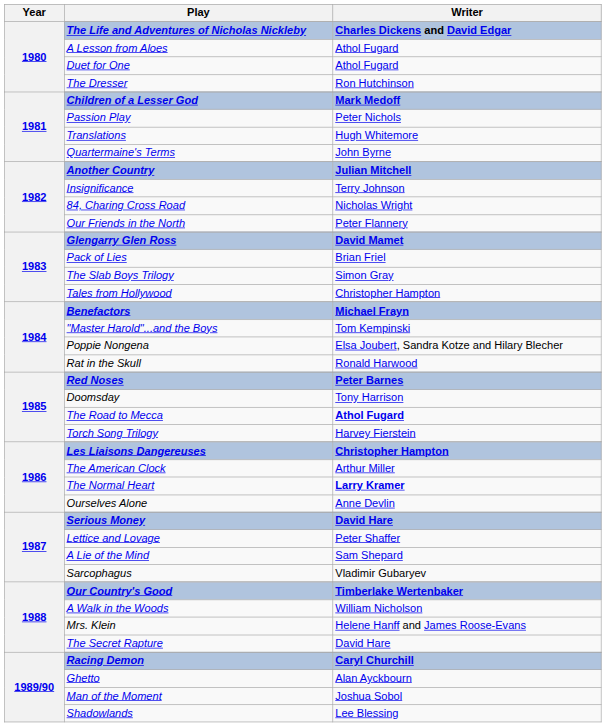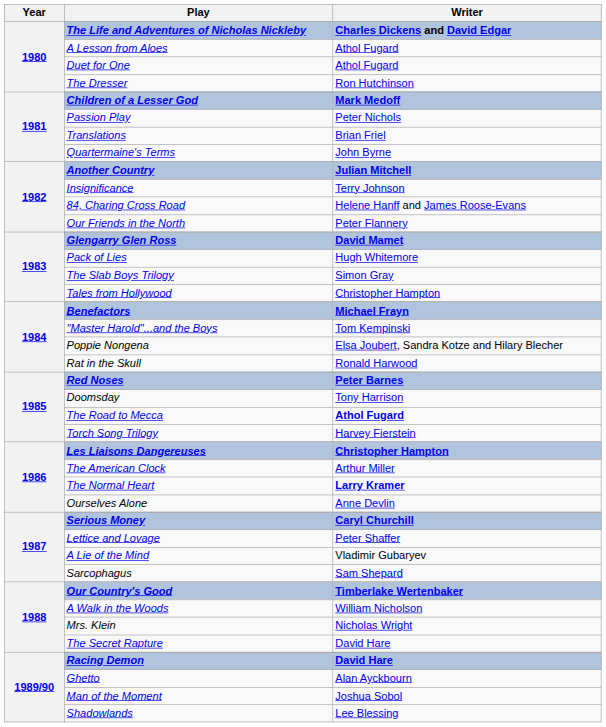(377, 135) Hugh Whitemore -> (360, 135) Brian Friel
(374, 205) Nicholas Wright -> (431, 205) Helene Hanff and James Roose-Evans
(360, 258) Brian Friel -> (377, 258) Hugh Whitemore
(364, 521) David Hare -> (375, 521) Caryl Churchill
(369, 556) Sam Shepard -> (381, 556) Vladimir Gubaryev
(381, 573) Vladimir Gubaryev -> (369, 573) Sam Shepard
(431, 626) Helene Hanff and James Roose-Evans -> (374, 626) Nicholas Wright
(375, 661) Caryl Churchill -> (364, 661) David Hare
